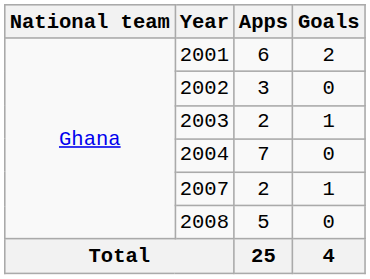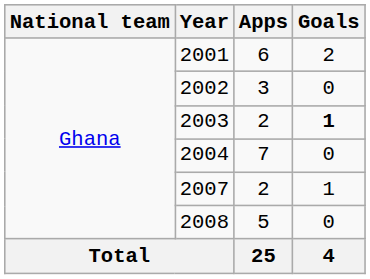(329, 122) normal -> (329, 122) bold
